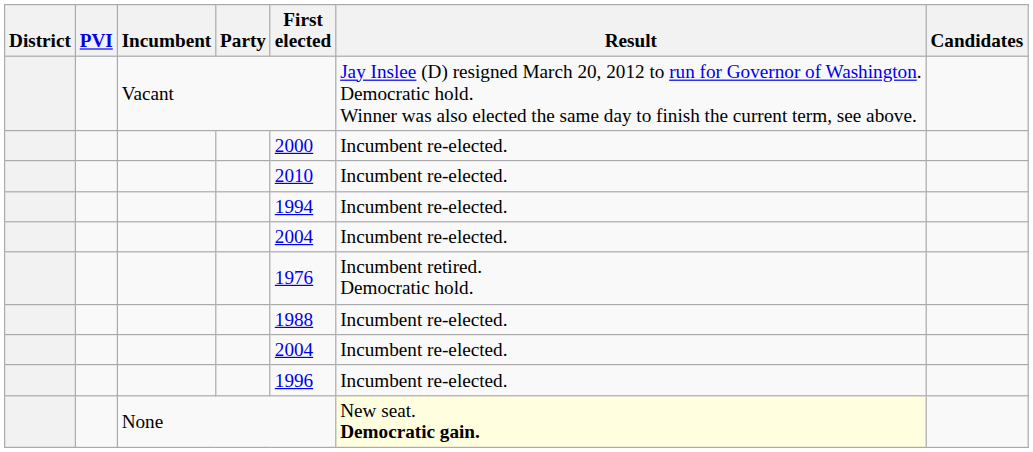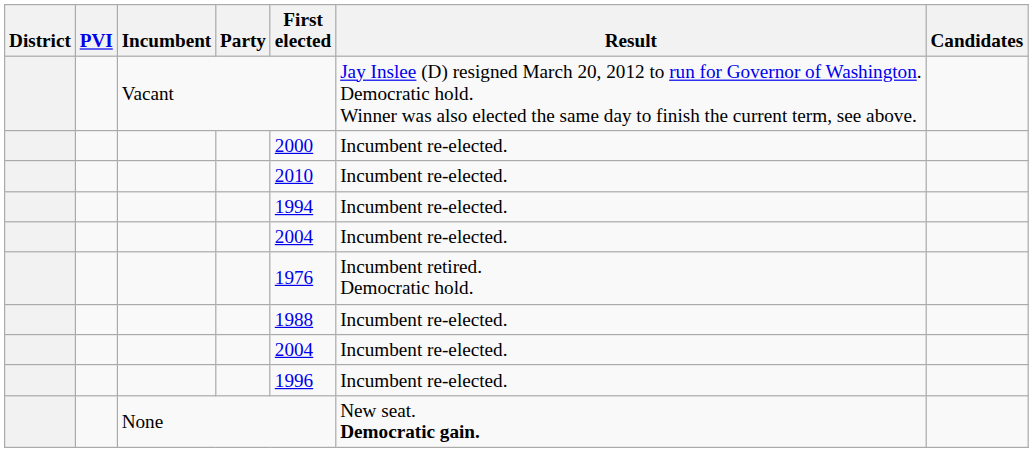(410, 421) lightyellow background -> (410, 421) no background
